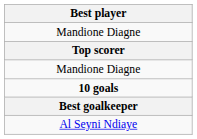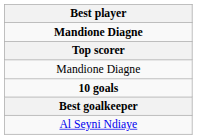(98, 32) normal -> (98, 32) bold
